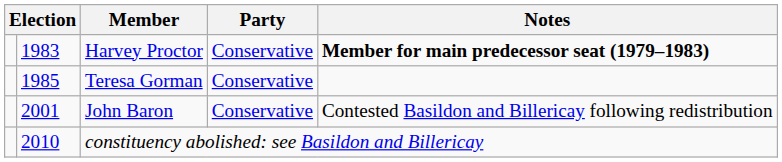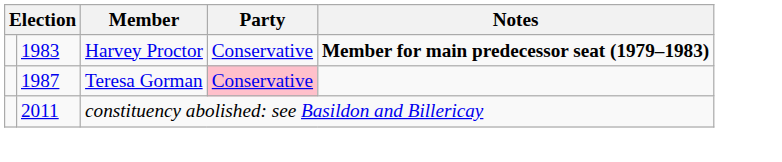(40, 80) 1985 -> (40, 80) 1987
(262, 80) no background -> (262, 80) pink background
- row: (129, 111)
(40, 141) 2010 -> (40, 111) 2011
